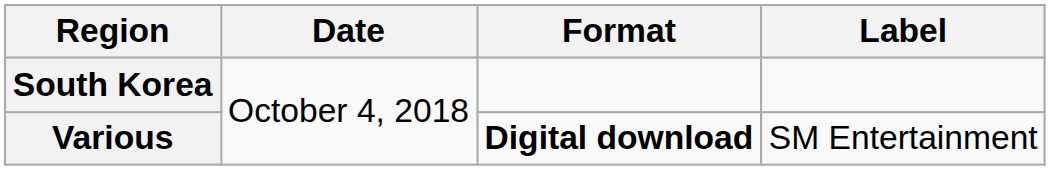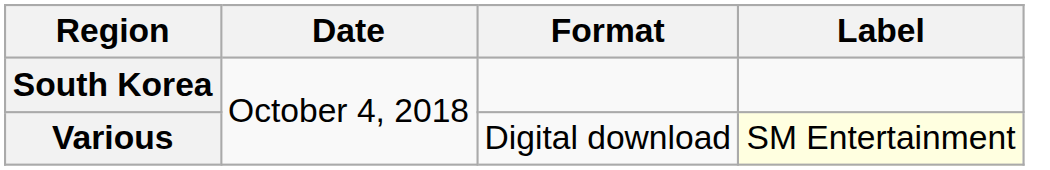(619, 137) bold -> (608, 137) normal
(903, 137) no background -> (881, 137) lightyellow background
